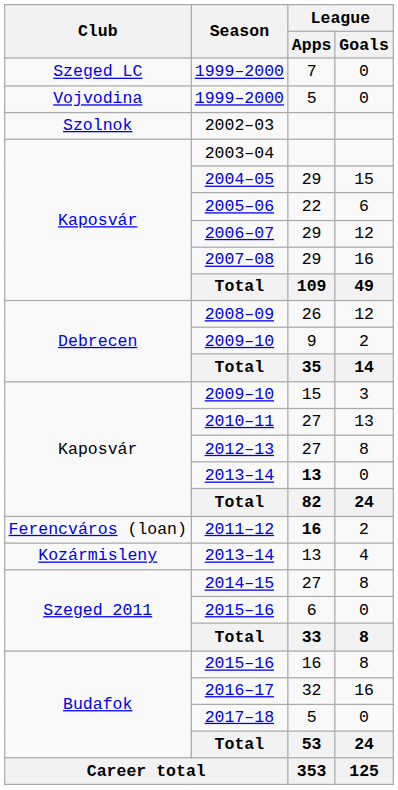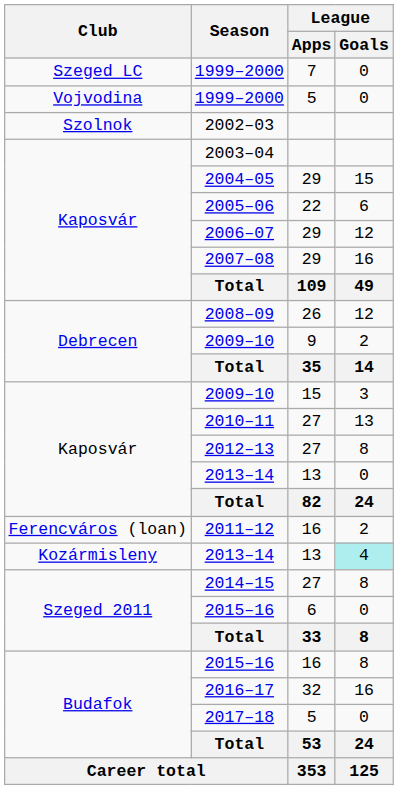(312, 476) bold -> (312, 476) normal
(312, 529) bold -> (312, 529) normal
(364, 556) no background -> (364, 556) paleturquoise background
